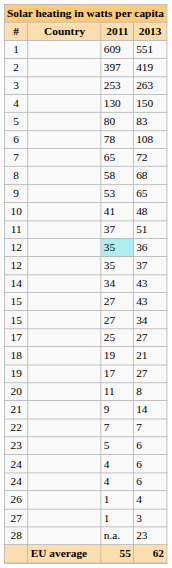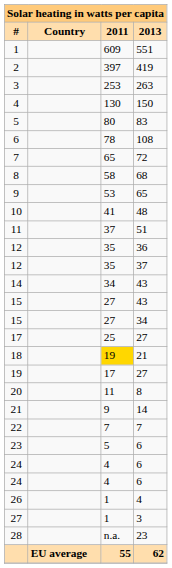(109, 247) paleturquoise background -> (109, 247) no background
(109, 355) no background -> (109, 355) gold background
